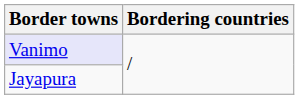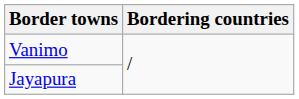(38, 49) lavender background -> (38, 49) no background
